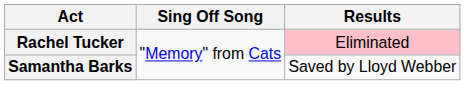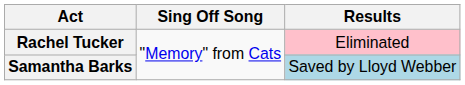(372, 67) no background -> (372, 67) lightblue background
